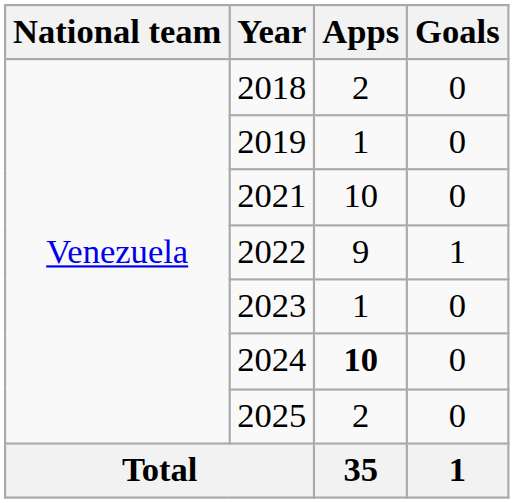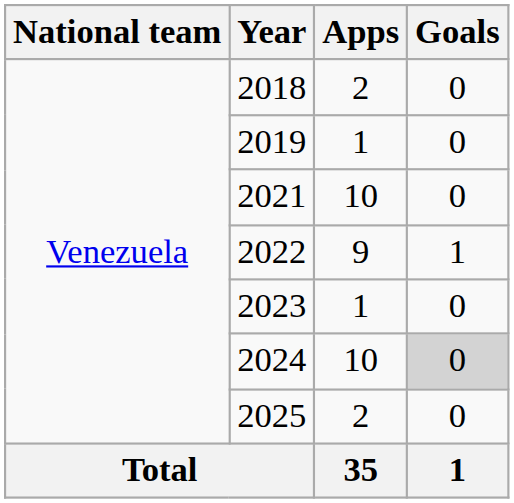(361, 360) bold -> (361, 360) normal
(457, 360) no background -> (457, 360) lightgrey background
